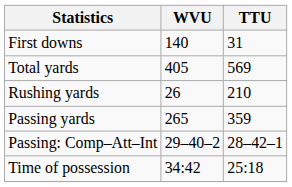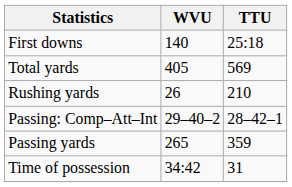(235, 43) 31 -> (245, 43) 25:18
rows swapped: (51, 118) <-> (83, 143)
(245, 168) 25:18 -> (235, 168) 31
